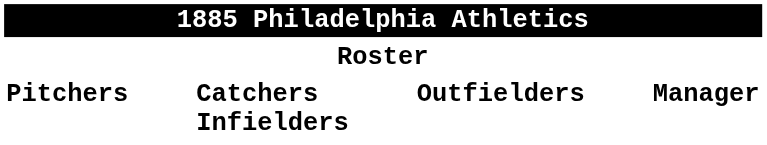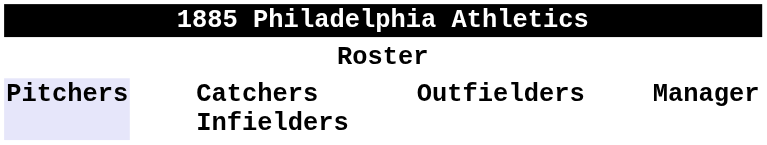(67, 95) no background -> (67, 95) lavender background
